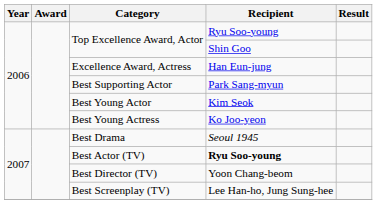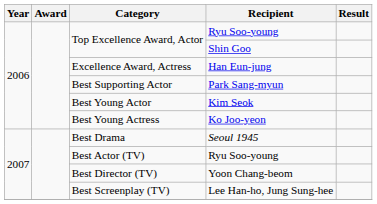(245, 155) bold -> (243, 155) normal
